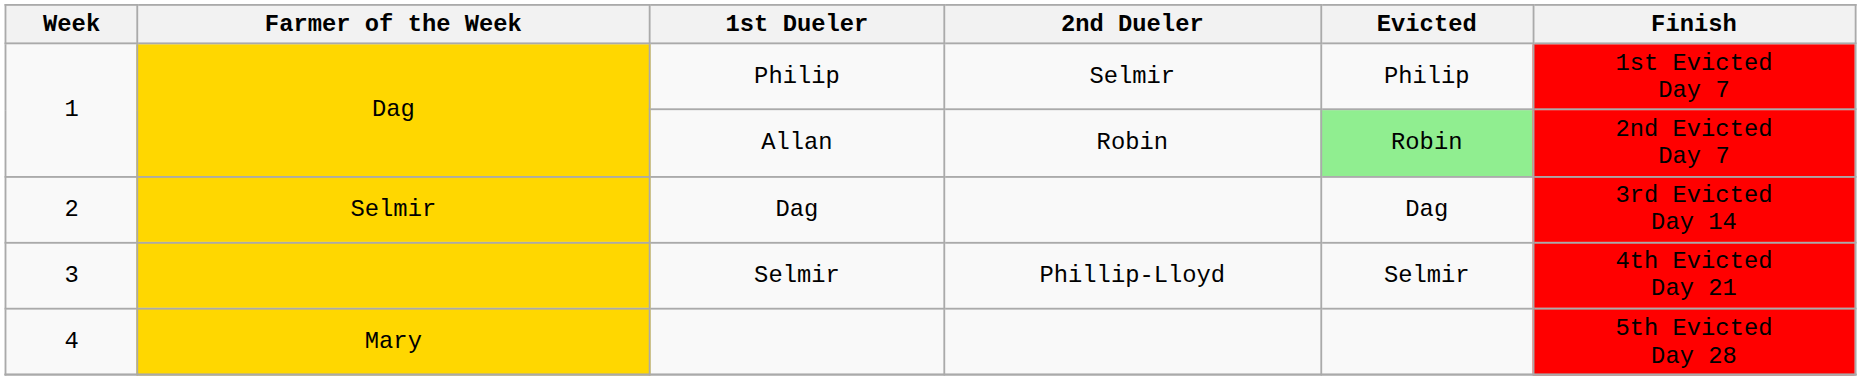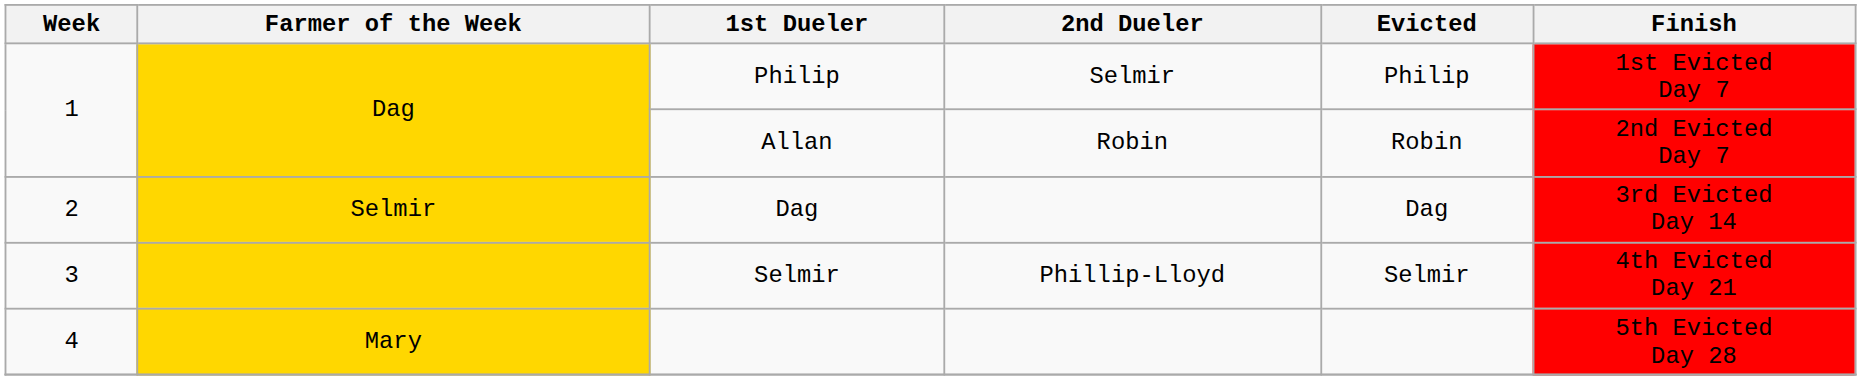(1427, 143) lightgreen background -> (1427, 143) no background
